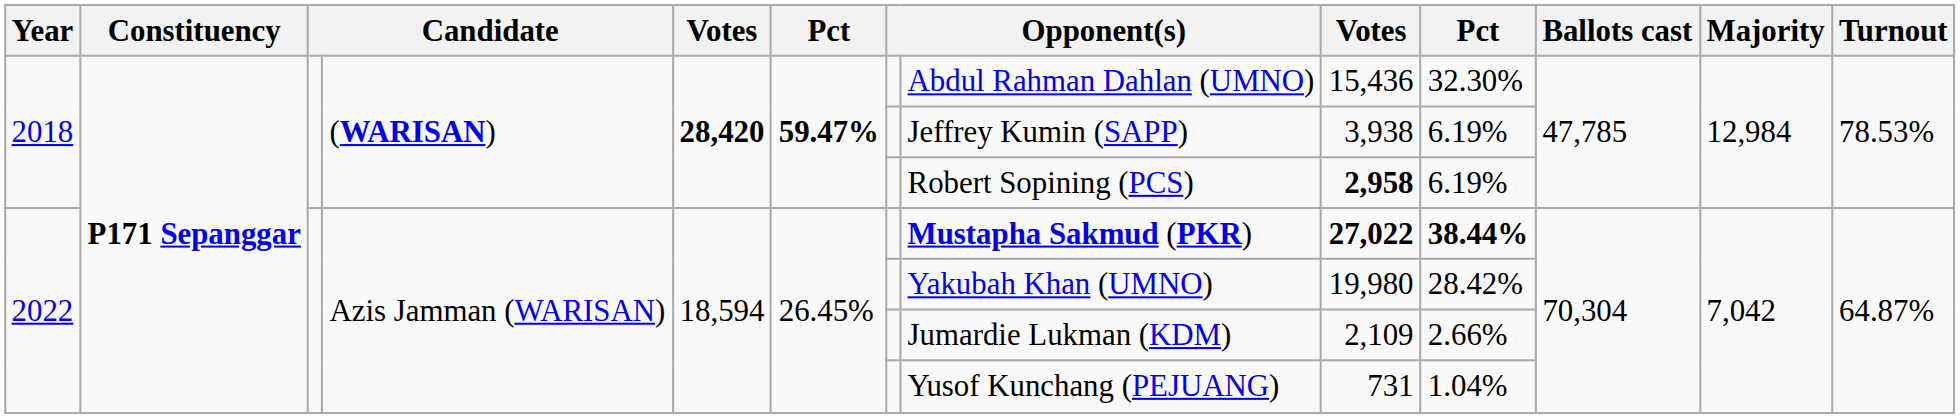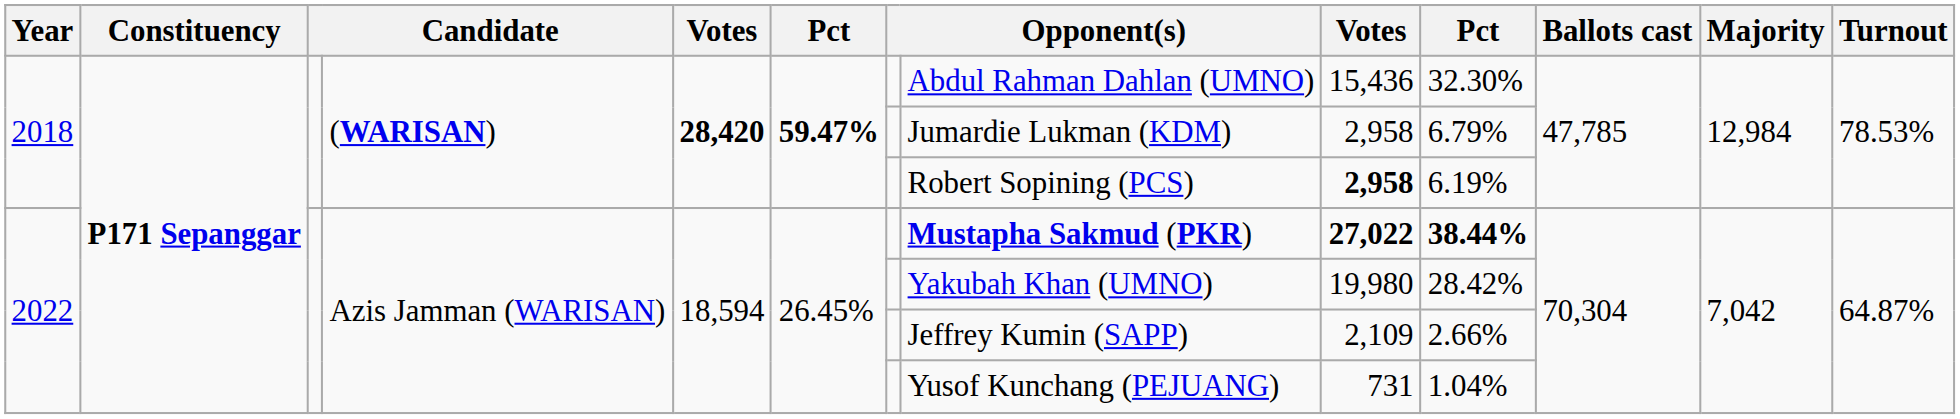(1048, 131) Jeffrey Kumin (SAPP) -> (1069, 131) Jumardie Lukman (KDM)
(1379, 131) 3,938 -> (1379, 131) 2,958
(1468, 131) 6.19% -> (1468, 131) 6.79%
(1069, 335) Jumardie Lukman (KDM) -> (1048, 335) Jeffrey Kumin (SAPP)
